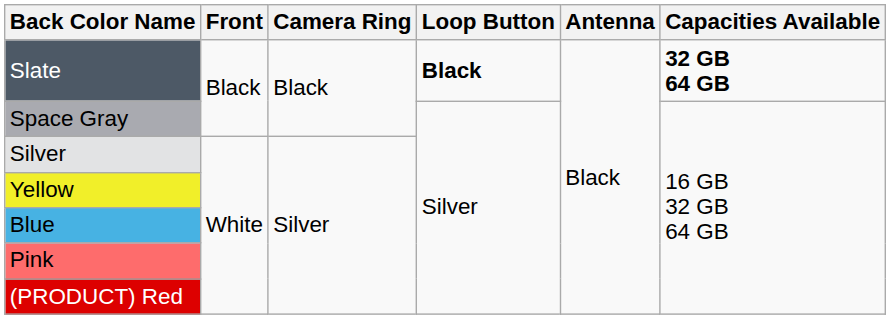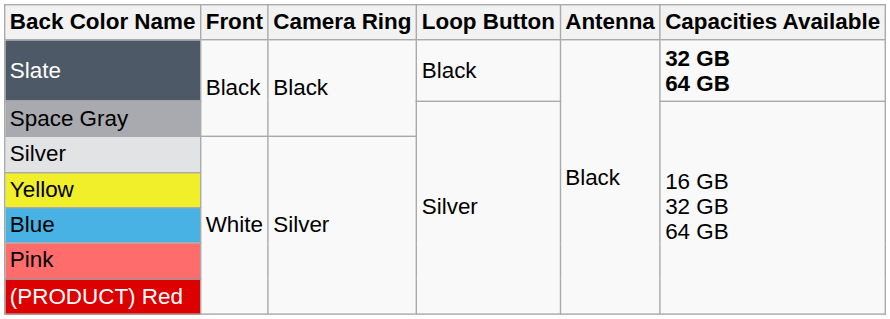(452, 70) bold -> (449, 70) normal
